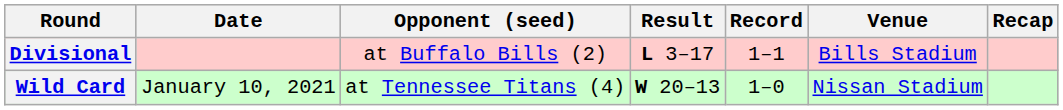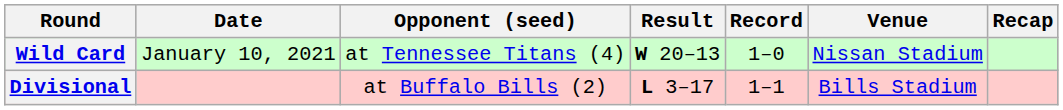rows swapped: (70, 87) <-> (70, 54)
